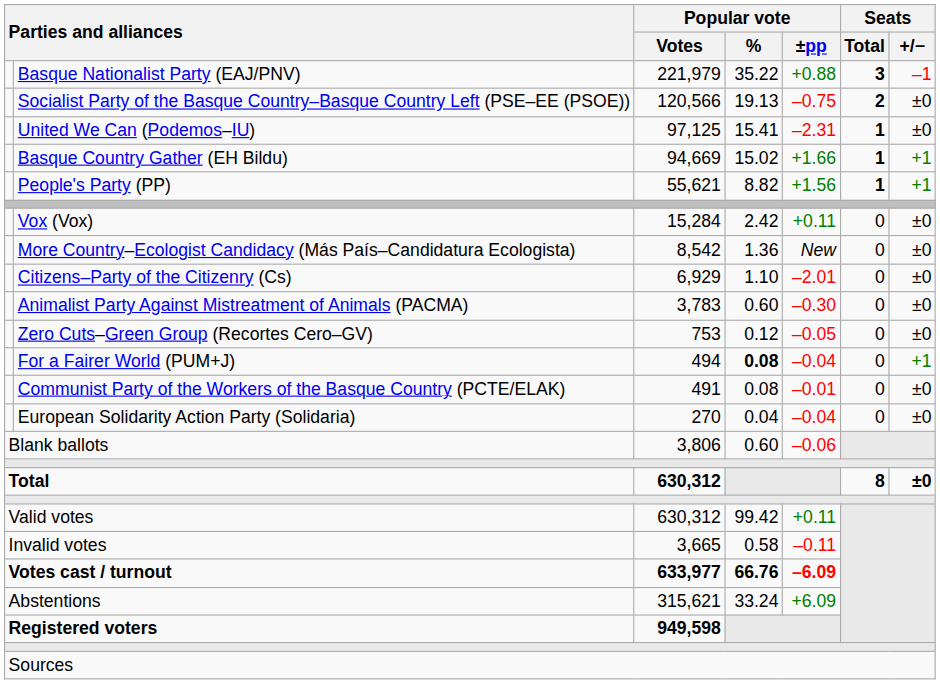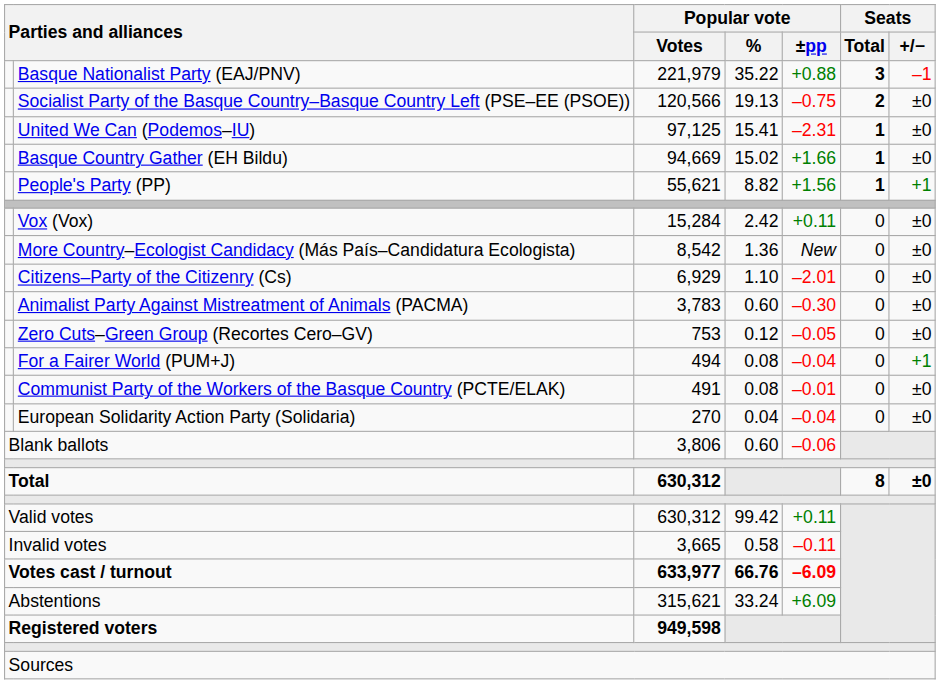(921, 158) +1 -> (922, 158) ±0
(761, 361) bold -> (761, 361) normal
